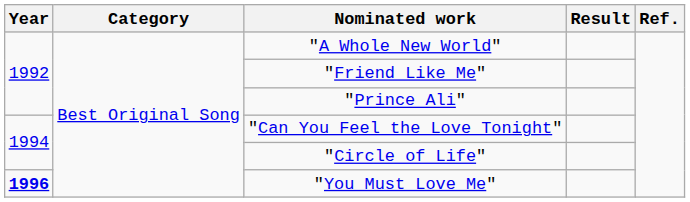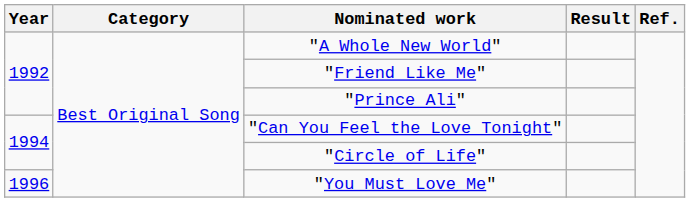(29, 184) bold -> (29, 184) normal
